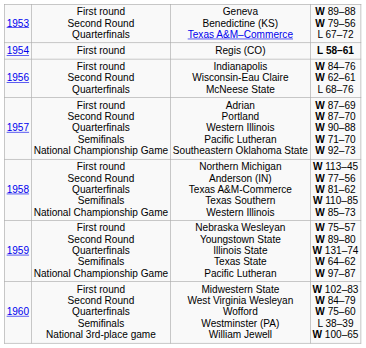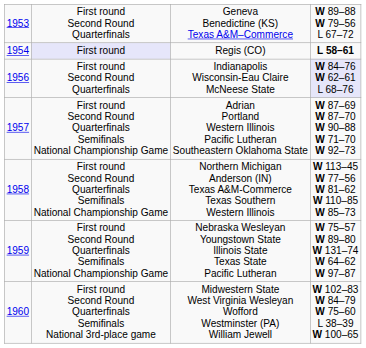(101, 51) no background -> (101, 51) lavender background
(336, 78) no background -> (336, 78) lavender background
